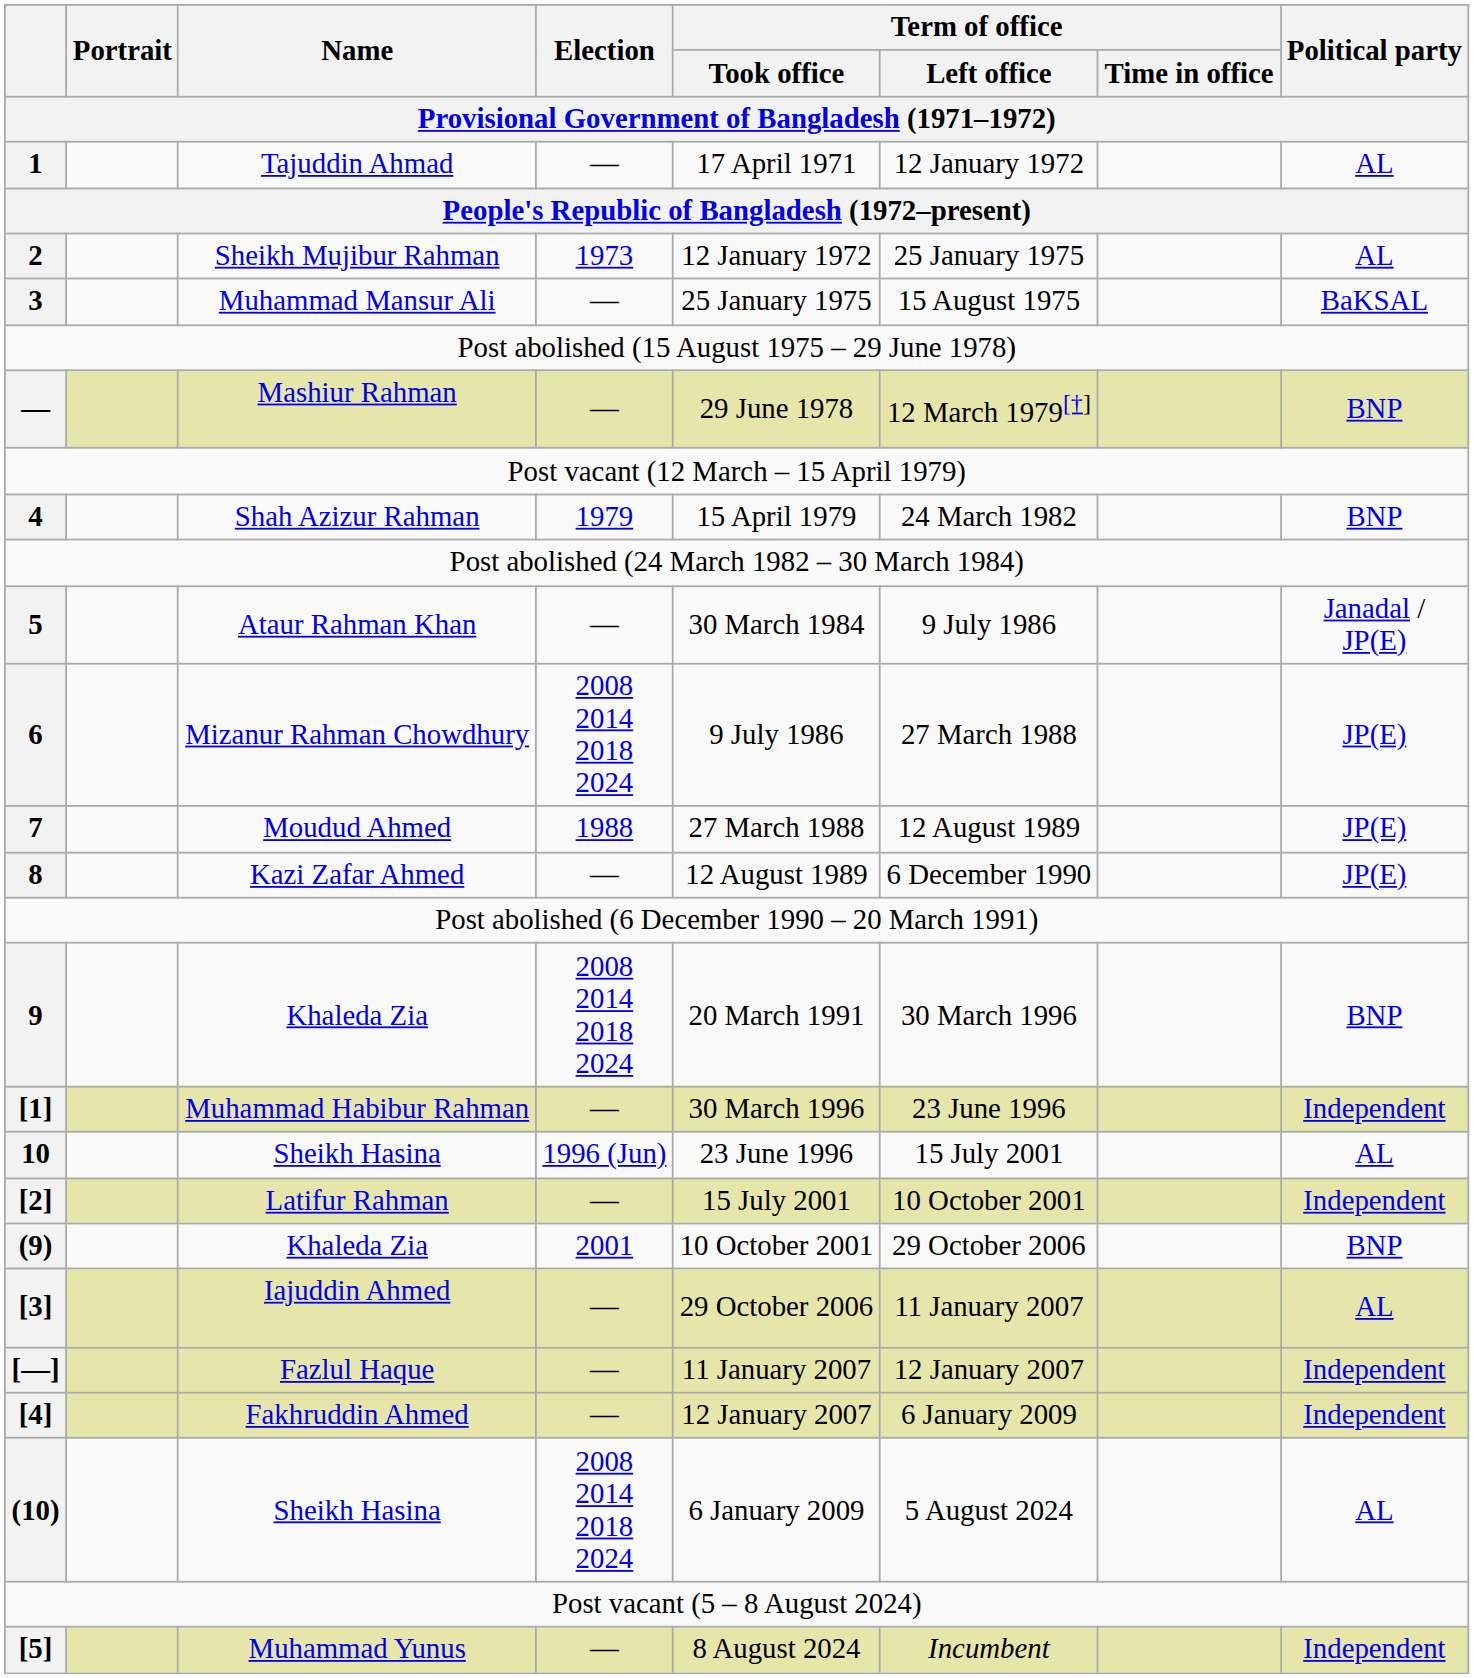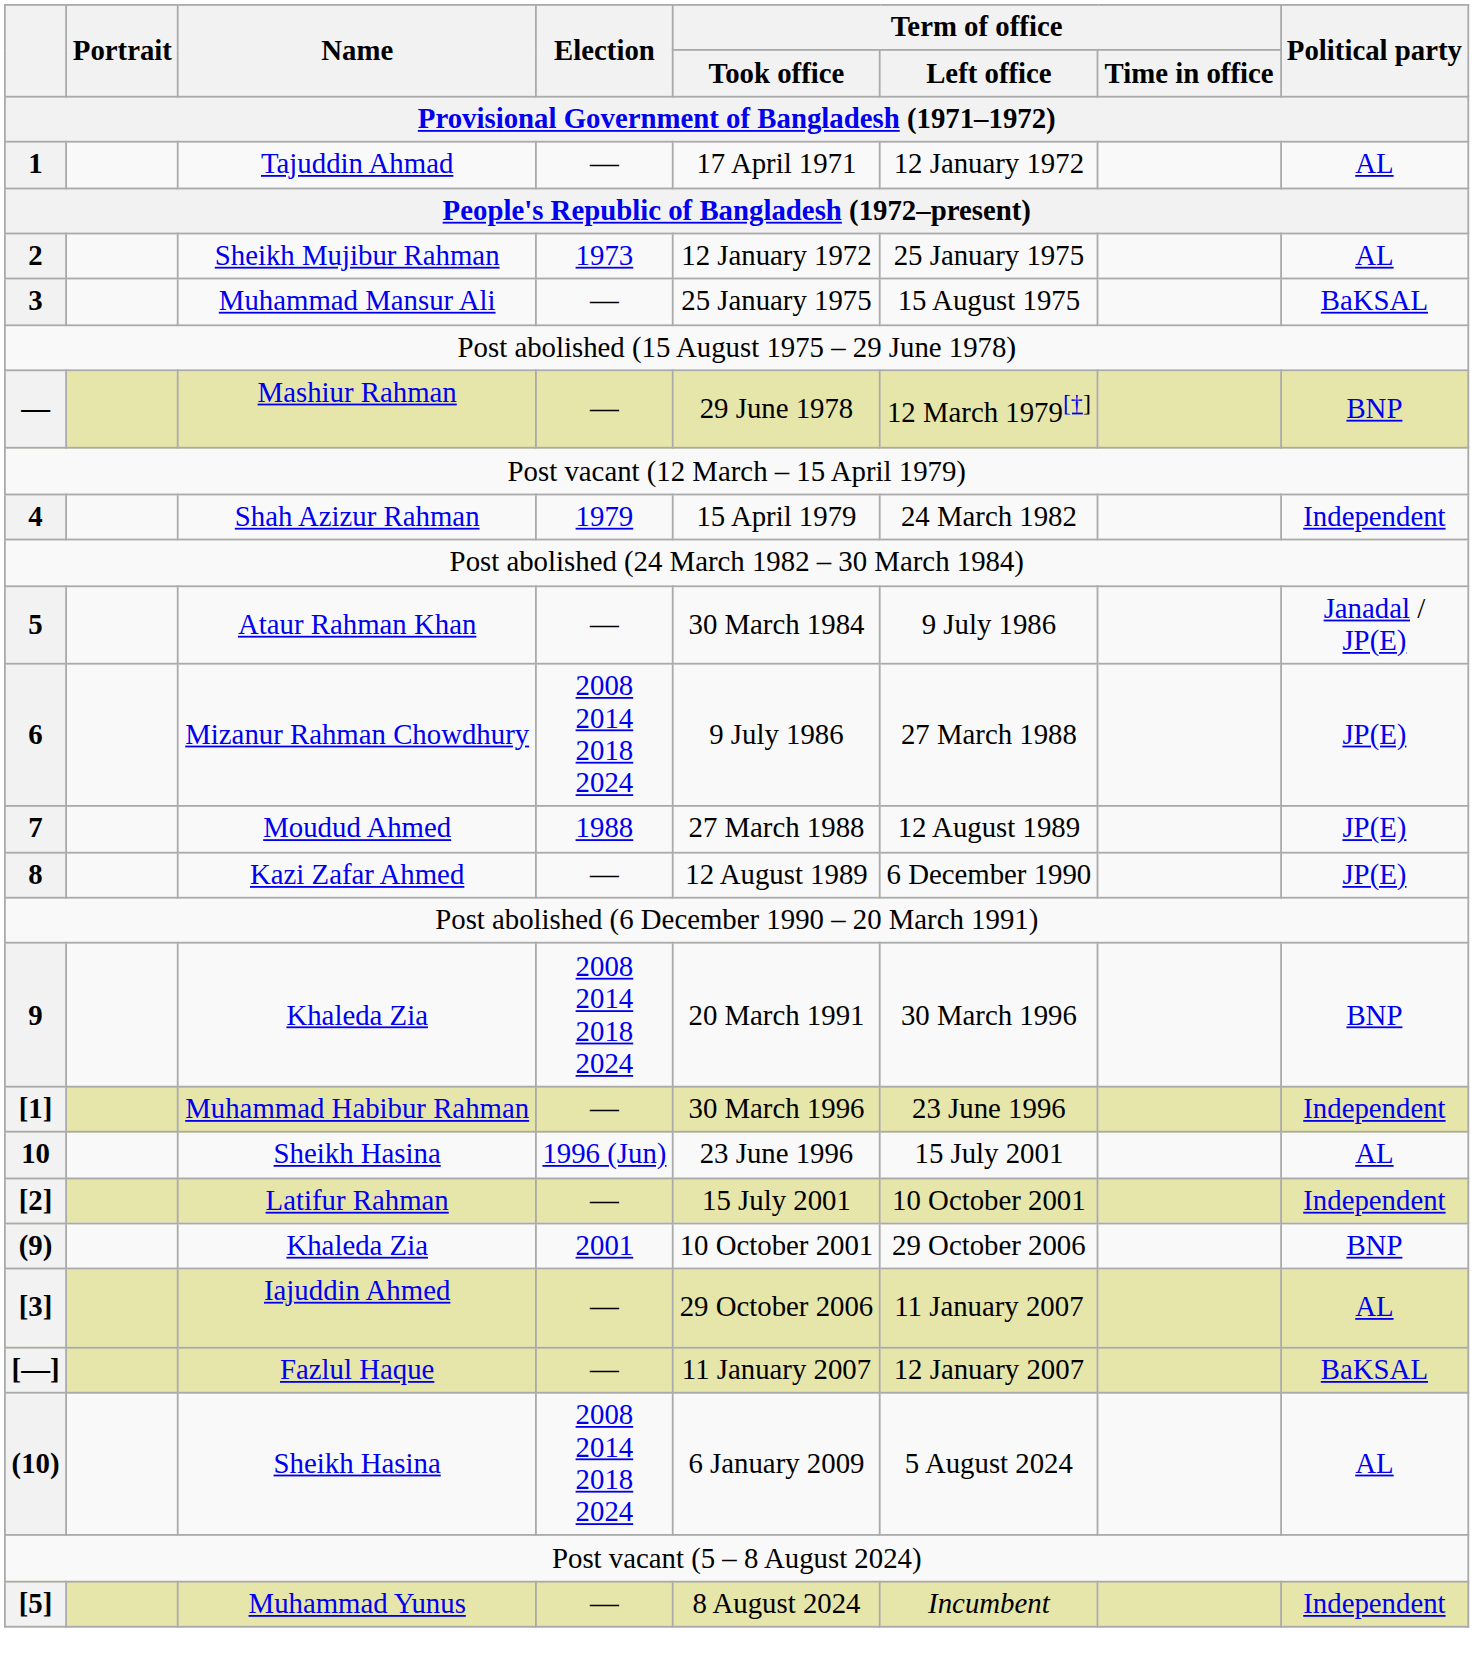(1374, 516) BNP -> (1374, 516) Independent
(1374, 1369) Independent -> (1374, 1369) BaKSAL
- row: (36, 1415)
